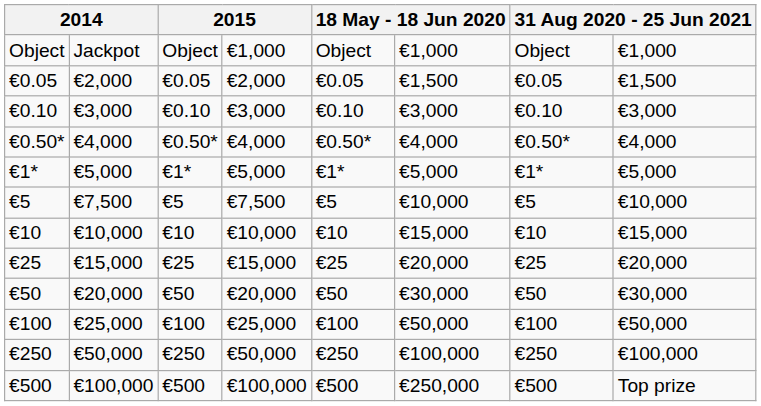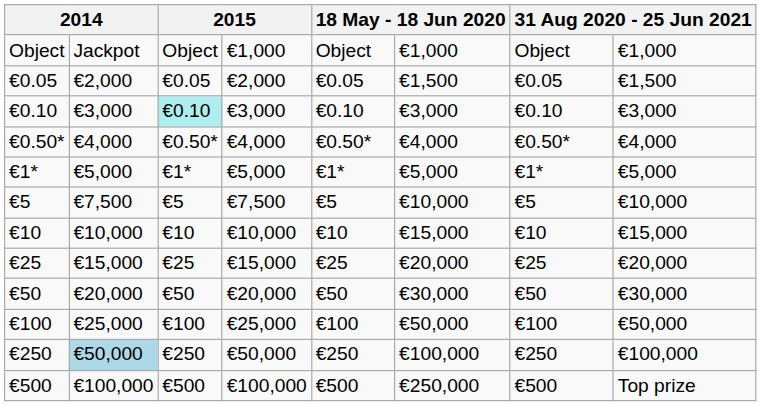(186, 111) no background -> (186, 111) paleturquoise background
(108, 354) no background -> (108, 354) lightblue background
